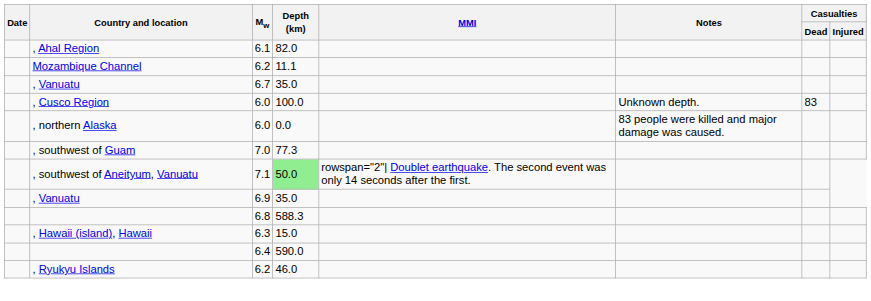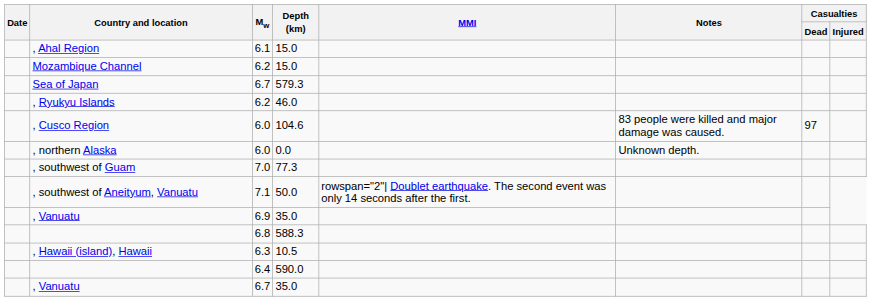(286, 48) 82.0 -> (286, 48) 15.0
(286, 66) 11.1 -> (286, 66) 15.0
+ row: (66, 84)
rows swapped: (56, 84) <-> (74, 269)
(289, 102) 100.0 -> (289, 126) 104.6
(659, 102) Unknown depth. -> (698, 126) 83 people were killed and major damage was caused.
(811, 102) 83 -> (811, 126) 97
(698, 126) 83 people were killed and major damage was caused. -> (659, 150) Unknown depth.
(286, 174) lightgreen background -> (286, 192) no background
(286, 233) 15.0 -> (286, 251) 10.5
